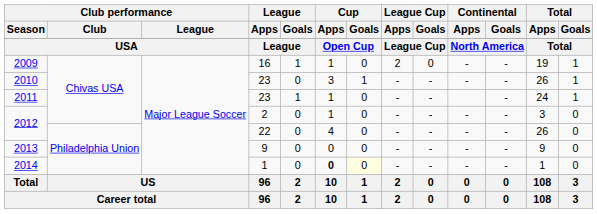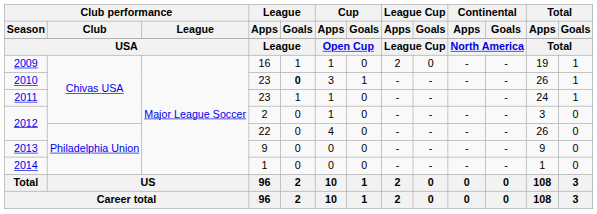(298, 81) normal -> (298, 81) bold
(331, 166) bold -> (331, 166) normal
(364, 166) lightyellow background -> (364, 166) no background
